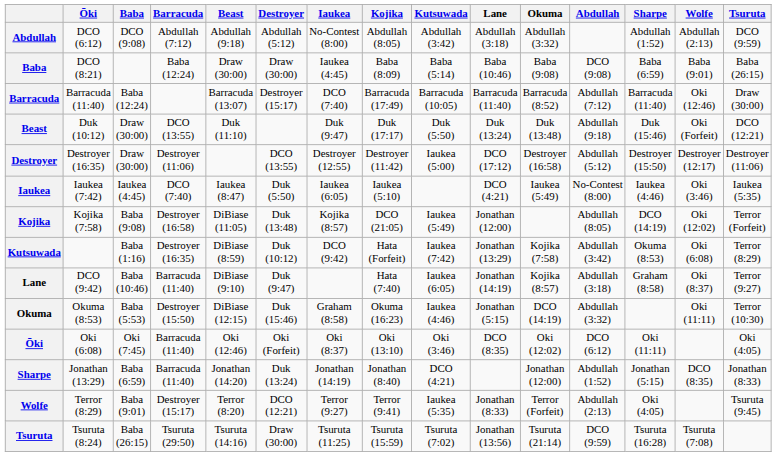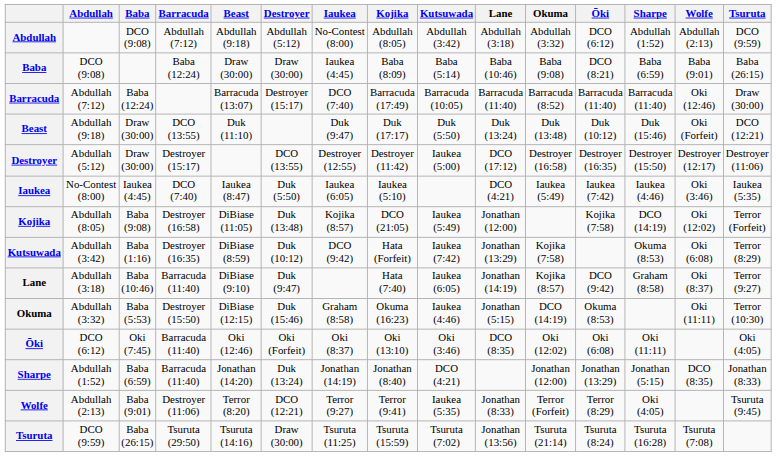columns swapped: (598, 13) <-> (88, 13)
(178, 160) Destroyer (11:06) -> (184, 160) Destroyer (15:17)
(178, 405) Destroyer (15:17) -> (184, 405) Destroyer (11:06)
